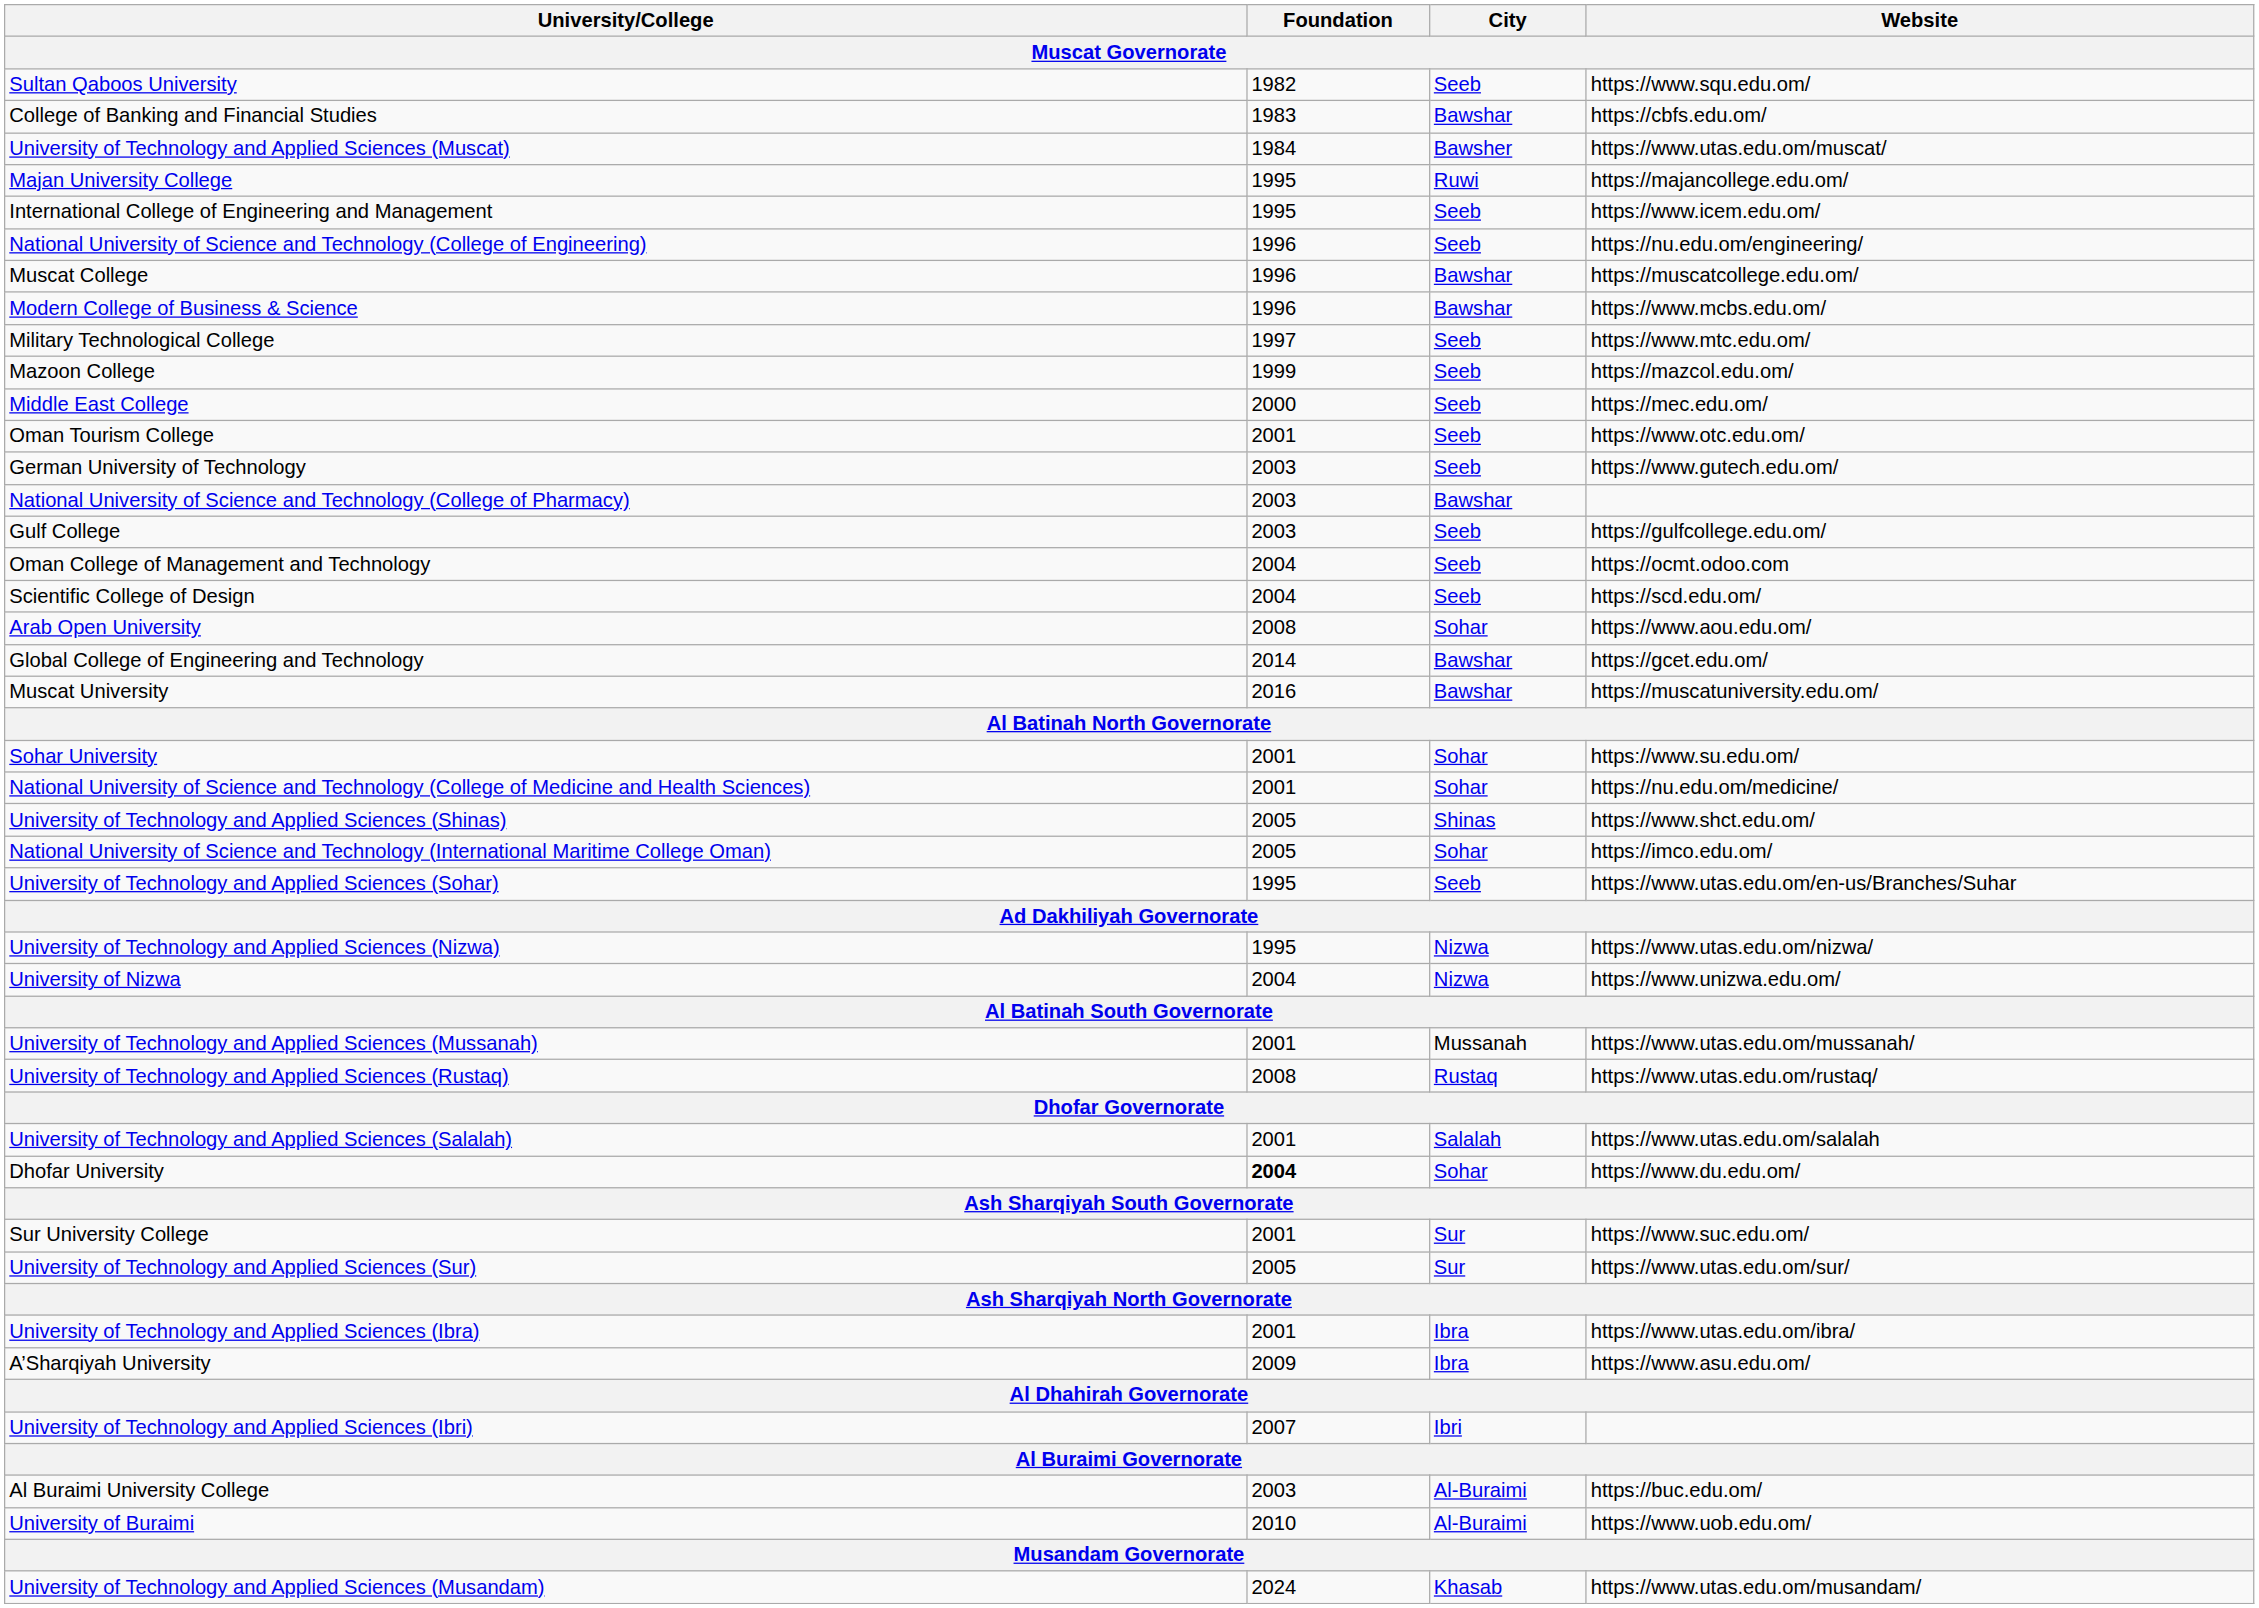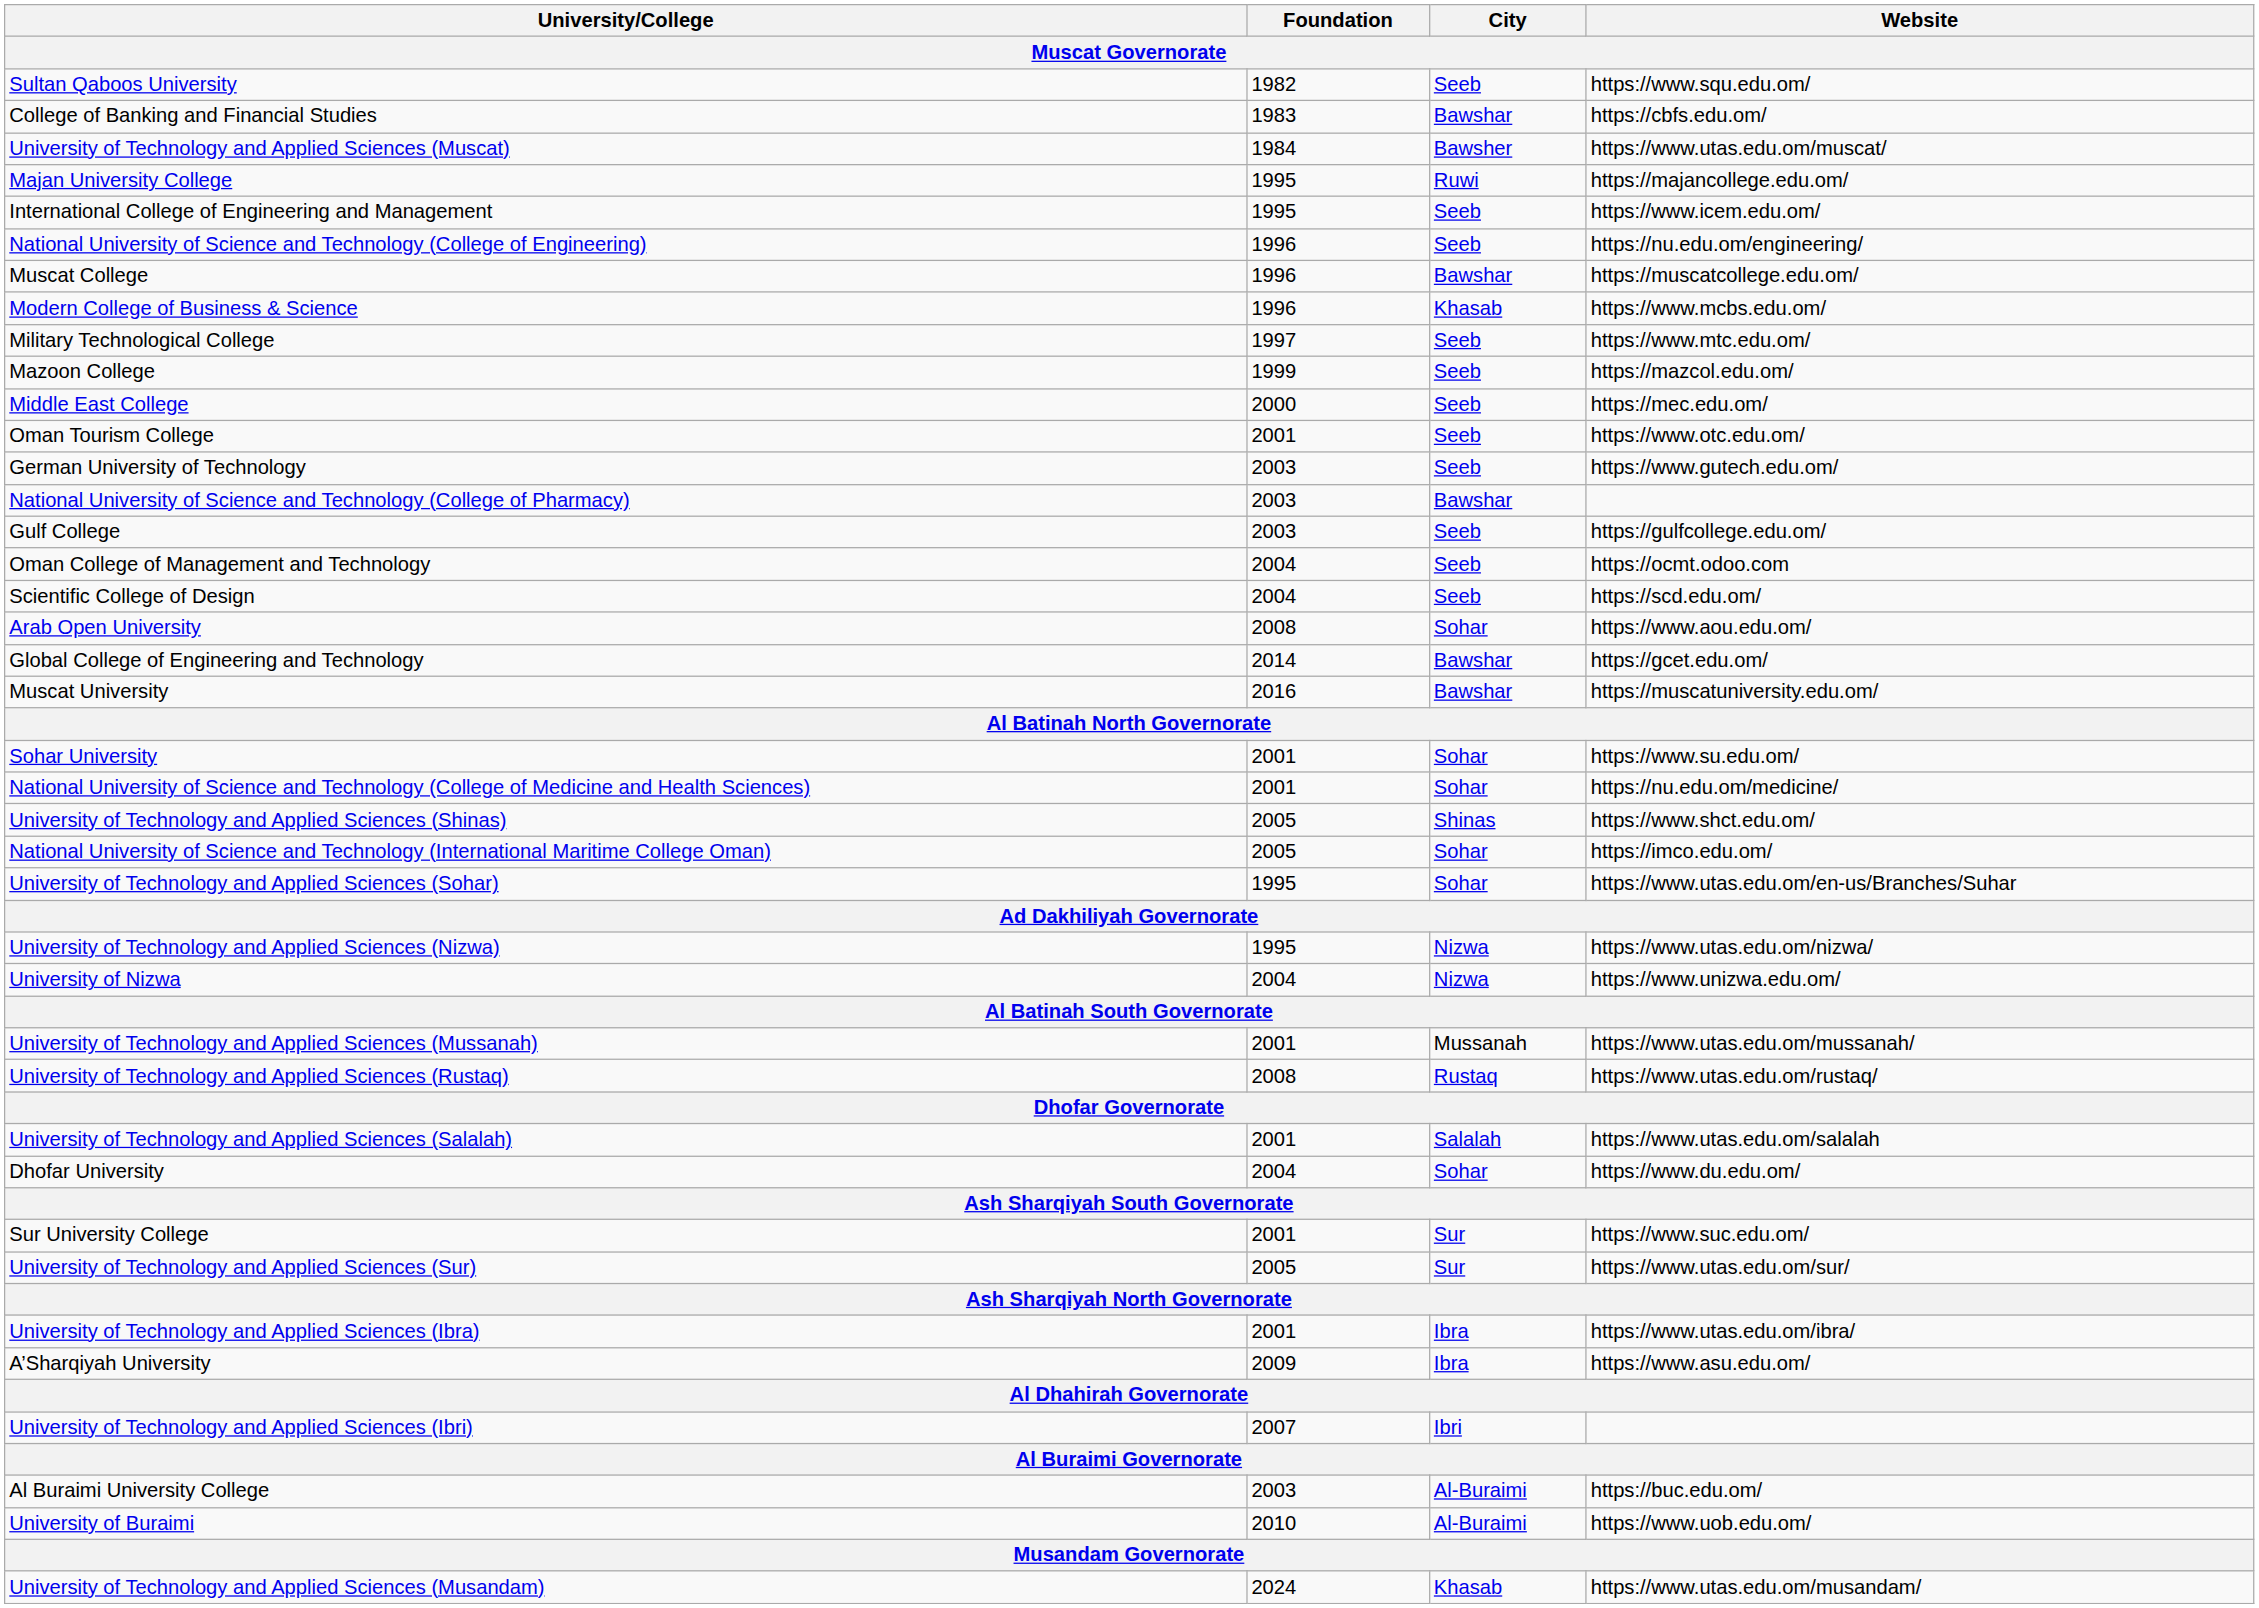(1473, 308) Bawshar -> (1468, 308) Khasab
(1457, 883) Seeb -> (1461, 883) Sohar
(1274, 1171) bold -> (1274, 1171) normal
